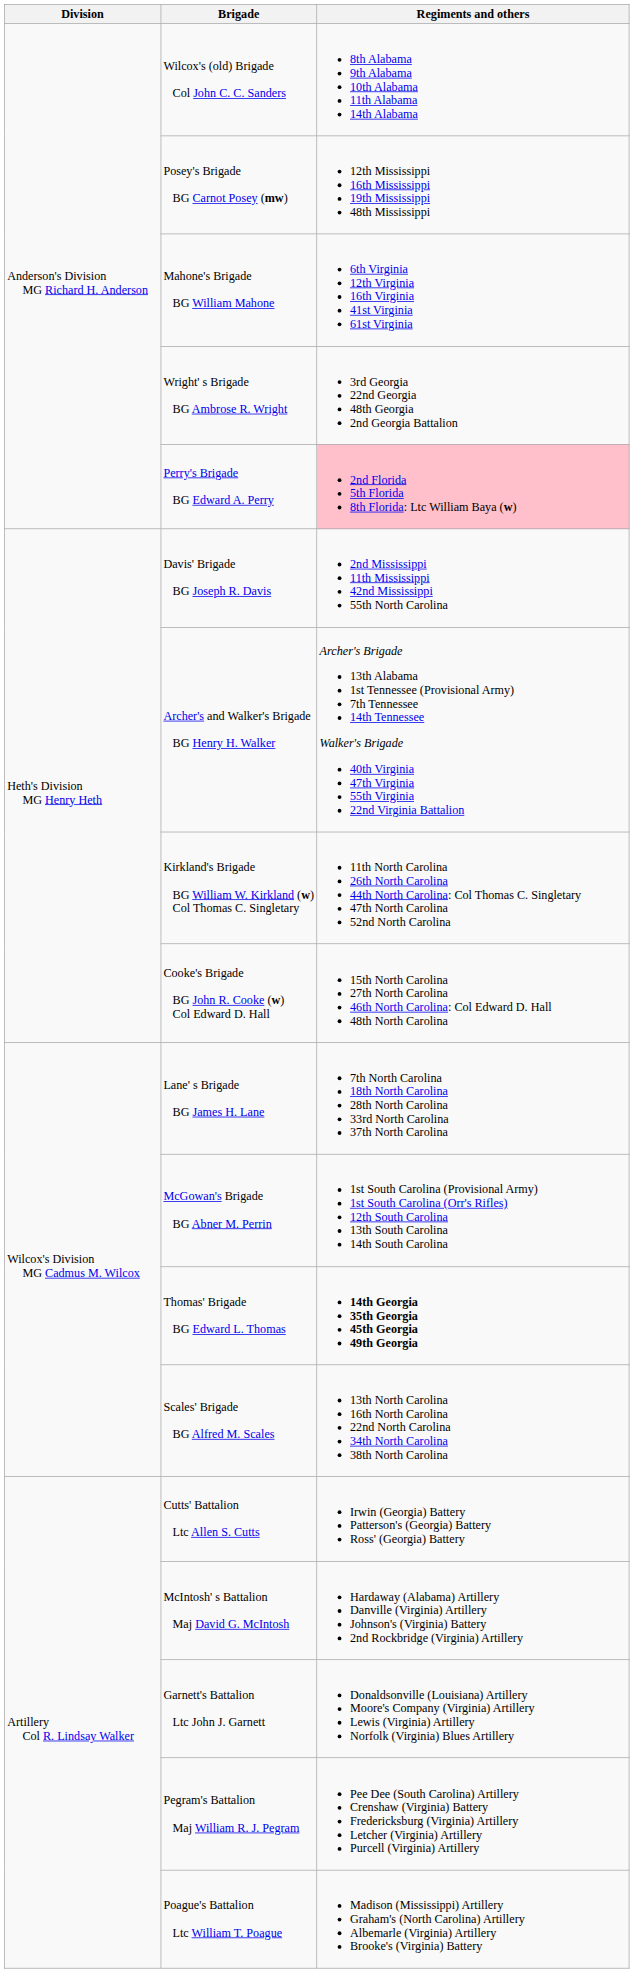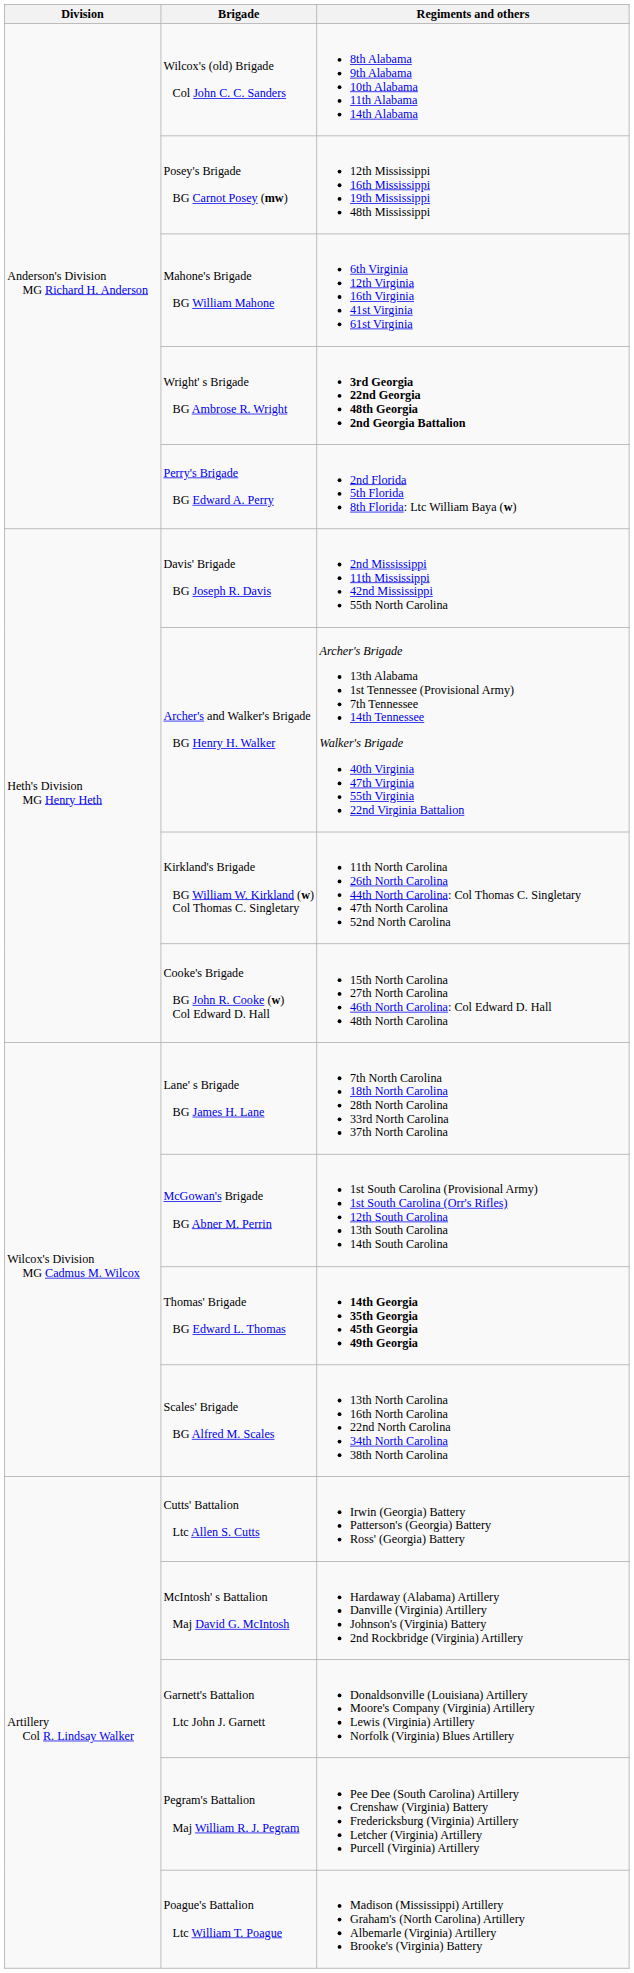(473, 402) normal -> (473, 402) bold
(473, 493) pink background -> (473, 493) no background
